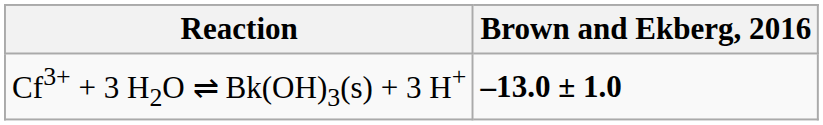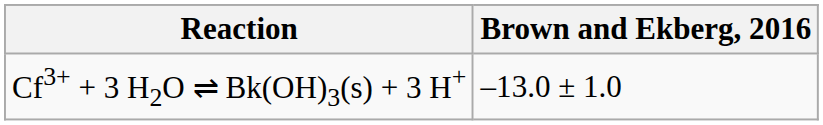(551, 86) bold -> (551, 86) normal
